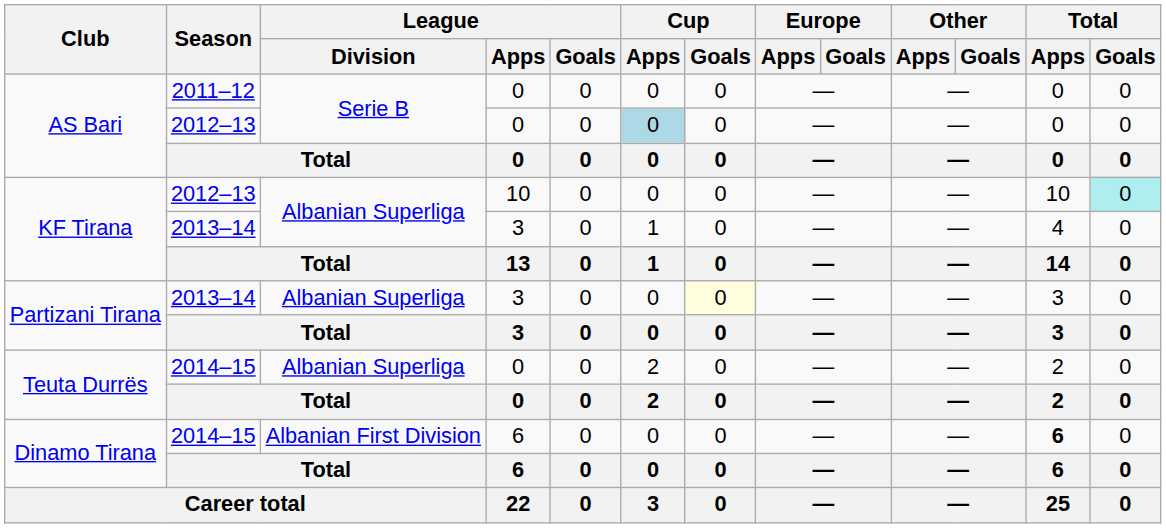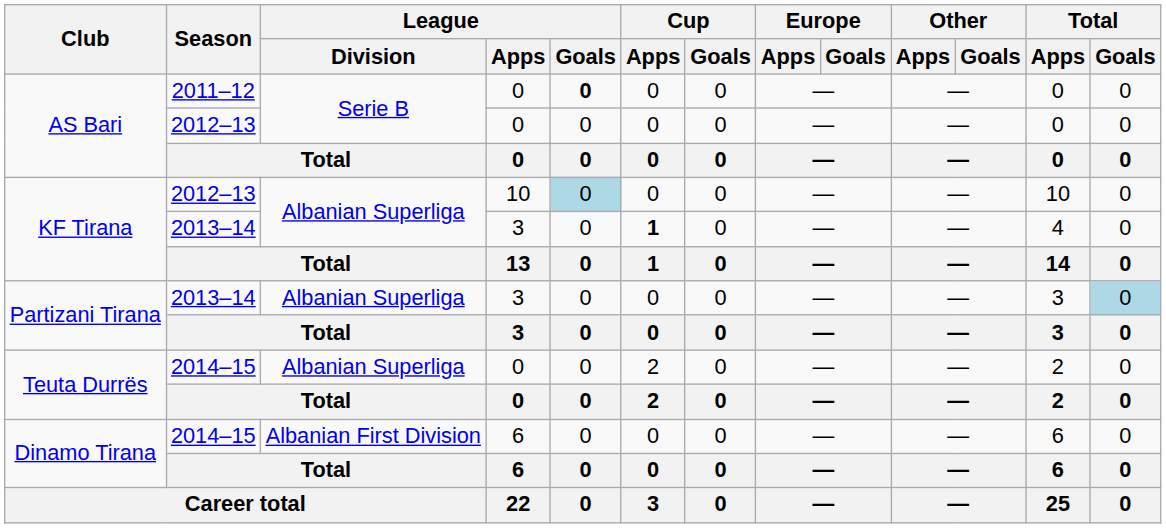(586, 90) normal -> (586, 90) bold
(653, 125) lightblue background -> (653, 125) no background
(586, 194) no background -> (586, 194) lightblue background
(1125, 194) paleturquoise background -> (1125, 194) no background
(653, 228) normal -> (653, 228) bold
(721, 297) lightyellow background -> (721, 297) no background
(1125, 297) no background -> (1125, 297) lightblue background
(1058, 435) bold -> (1058, 435) normal
